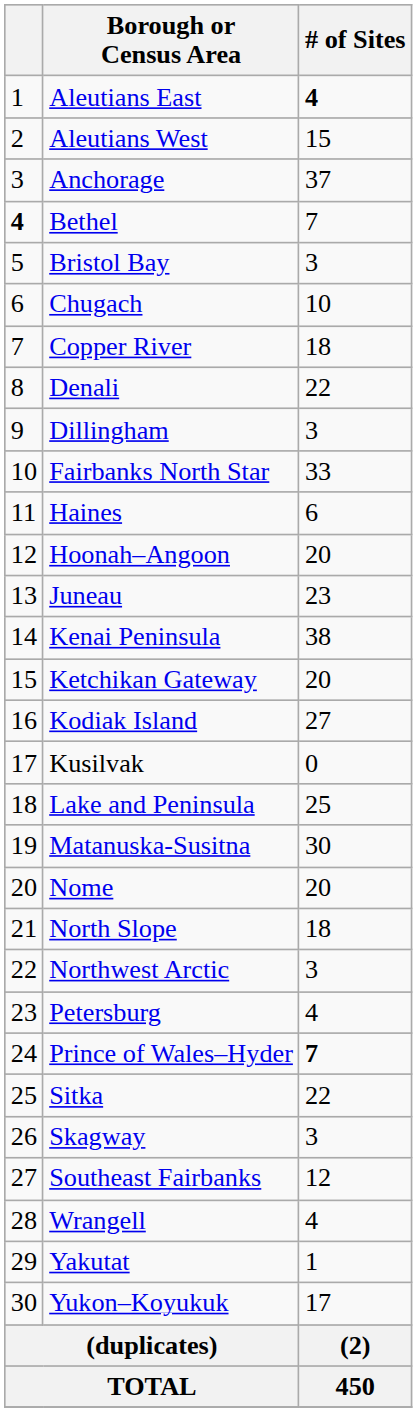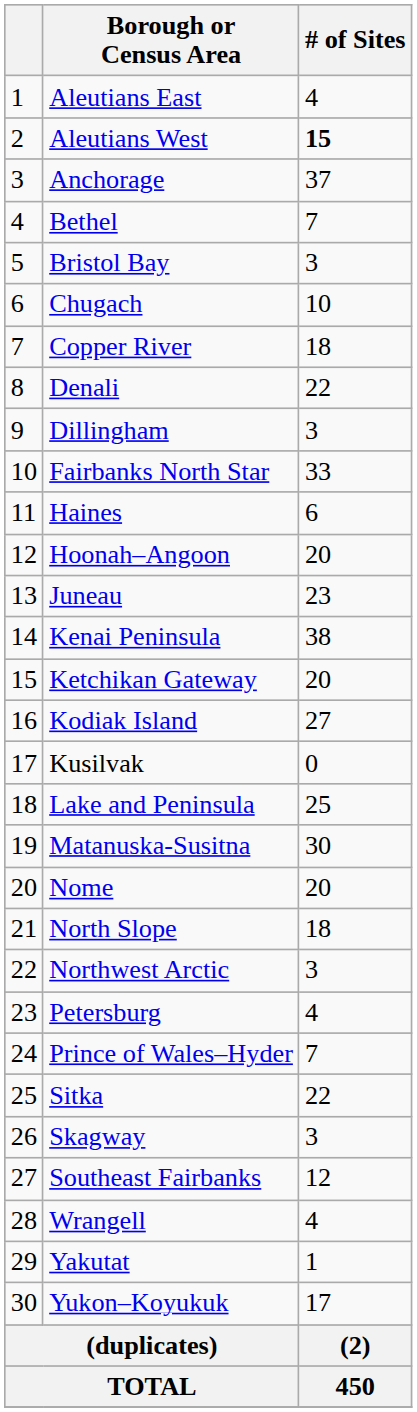(312, 96) bold -> (312, 96) normal
(318, 138) normal -> (318, 138) bold
(17, 221) bold -> (17, 221) normal
(312, 1053) bold -> (312, 1053) normal
